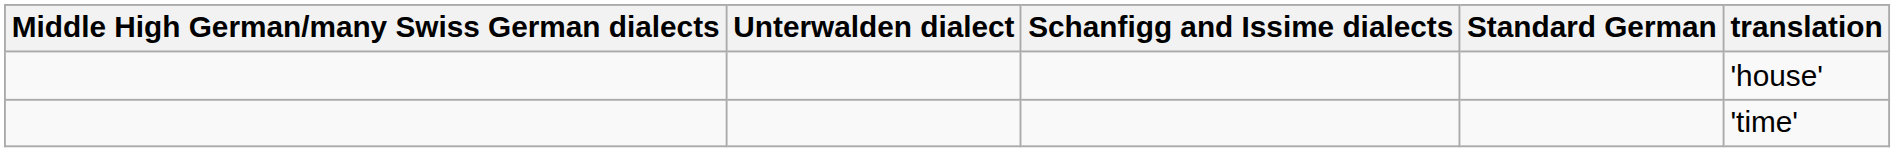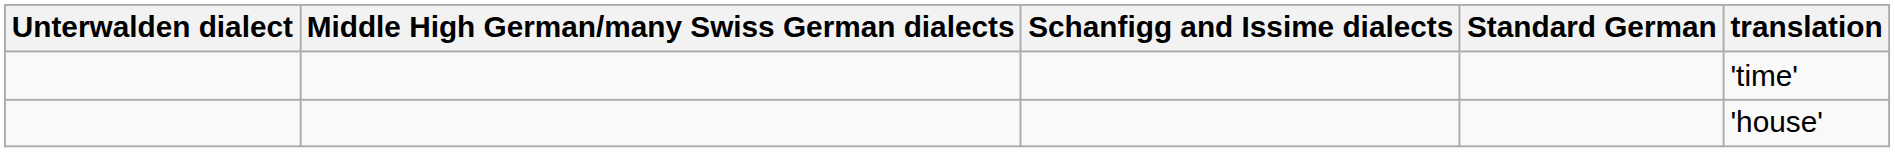columns swapped: (366, 28) <-> (874, 28)
(1777, 75) 'house' -> (1764, 75) 'time'
(1764, 122) 'time' -> (1777, 122) 'house'
